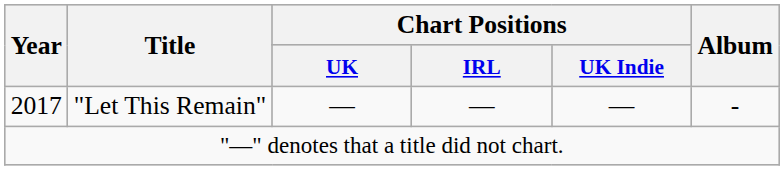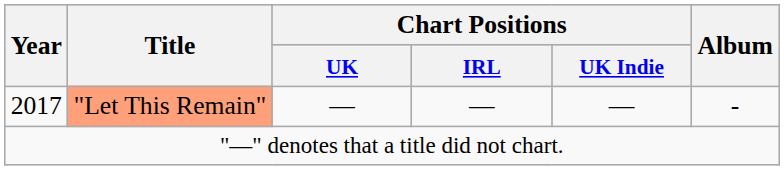(170, 106) no background -> (170, 106) lightsalmon background
